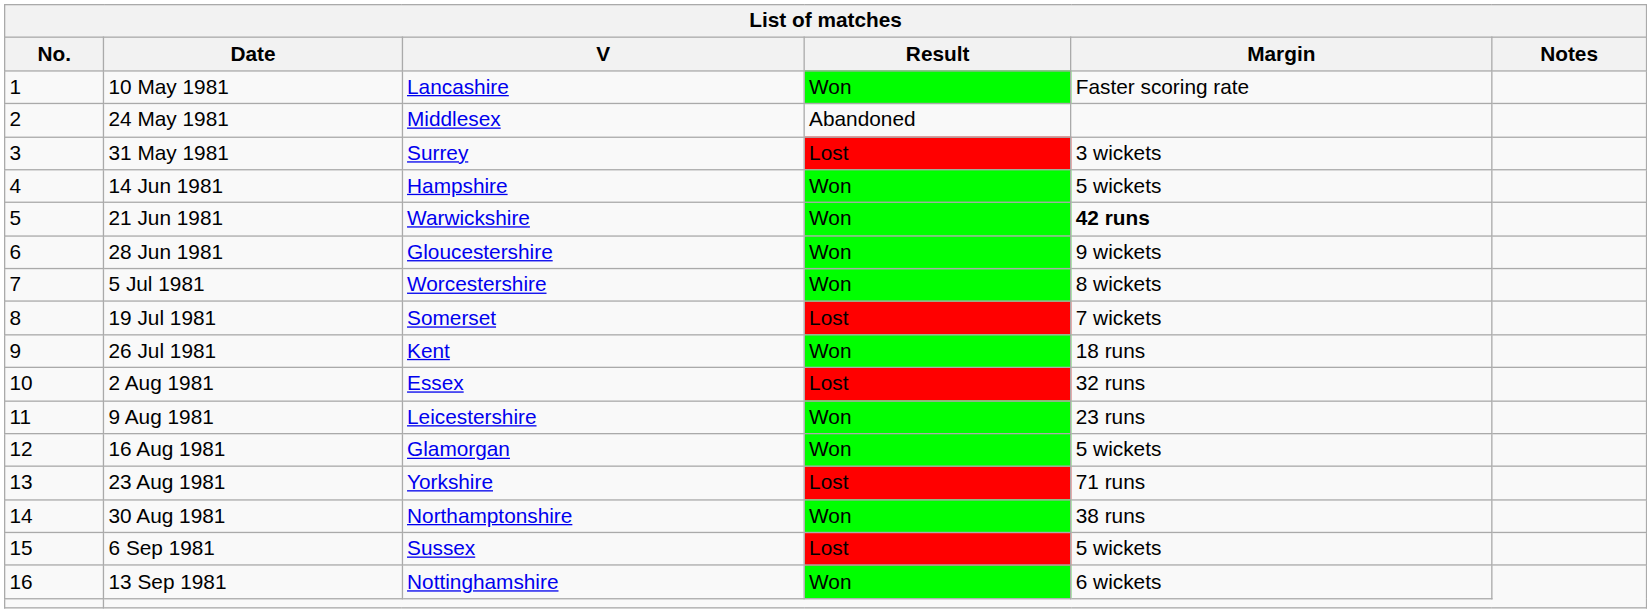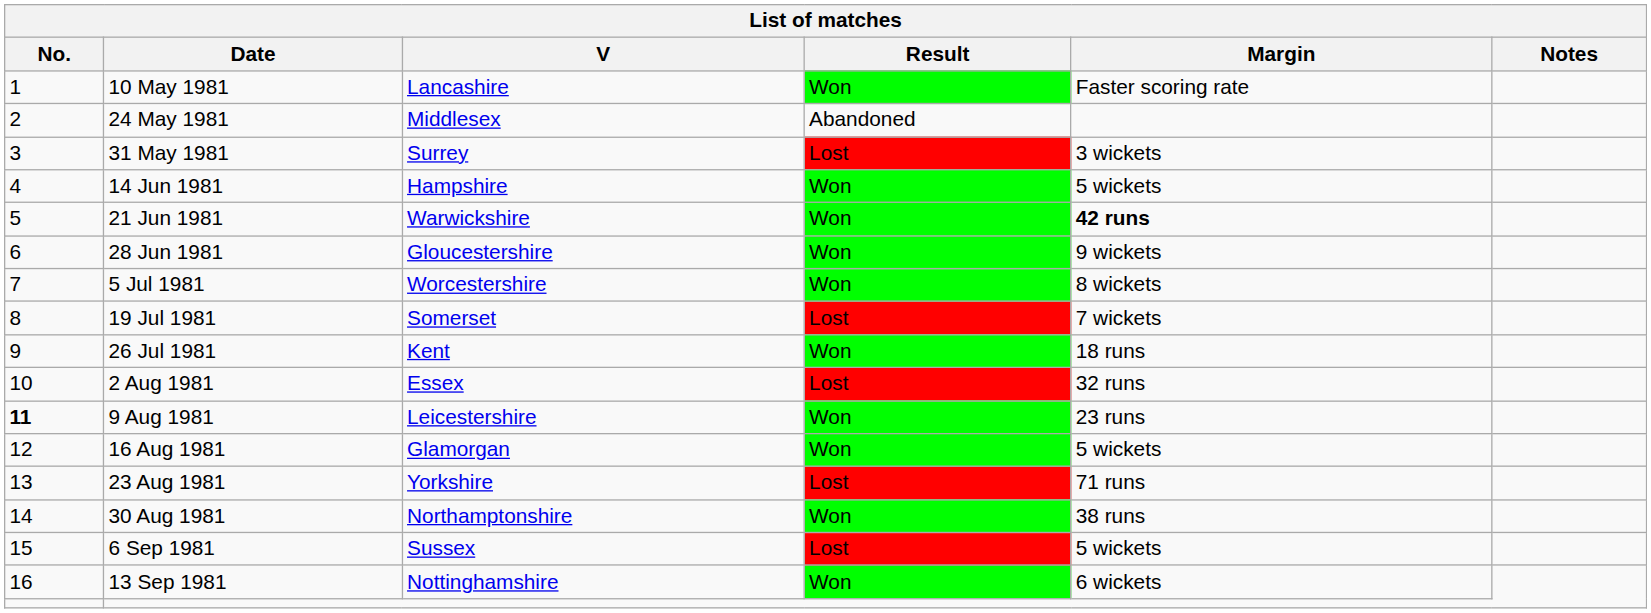(20, 416) normal -> (20, 416) bold
